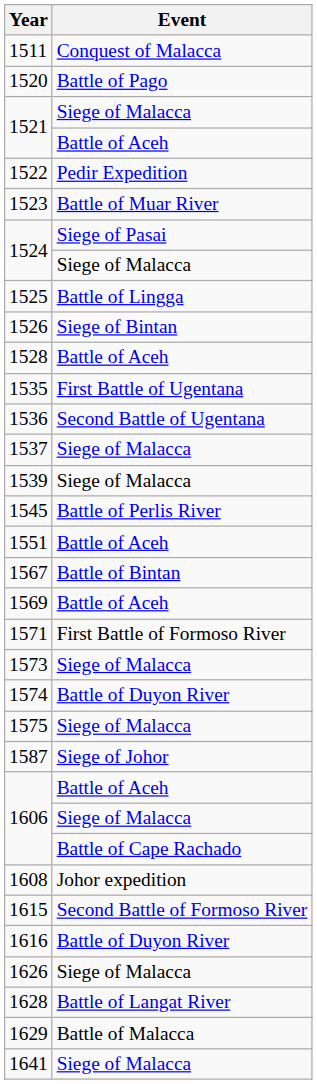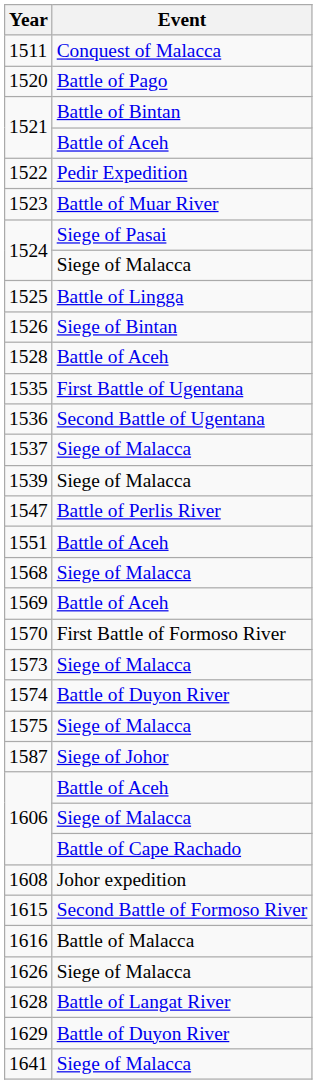(124, 111) Siege of Malacca -> (119, 111) Battle of Bintan
(28, 511) 1545 -> (28, 511) 1547
(28, 572) 1567 -> (28, 572) 1568
(119, 572) Battle of Bintan -> (124, 572) Siege of Malacca
(28, 633) 1571 -> (28, 633) 1570
(143, 940) Battle of Duyon River -> (126, 940) Battle of Malacca
(126, 1033) Battle of Malacca -> (143, 1033) Battle of Duyon River
